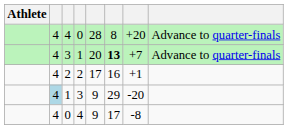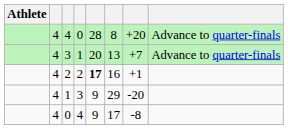(114, 54) bold -> (114, 54) normal
(95, 74) normal -> (95, 74) bold
(56, 94) lightblue background -> (56, 94) no background
